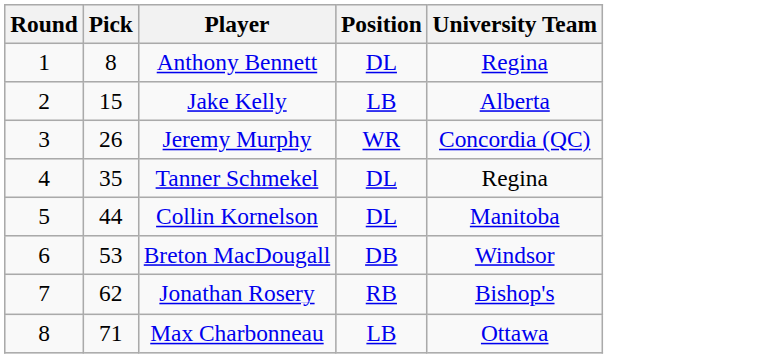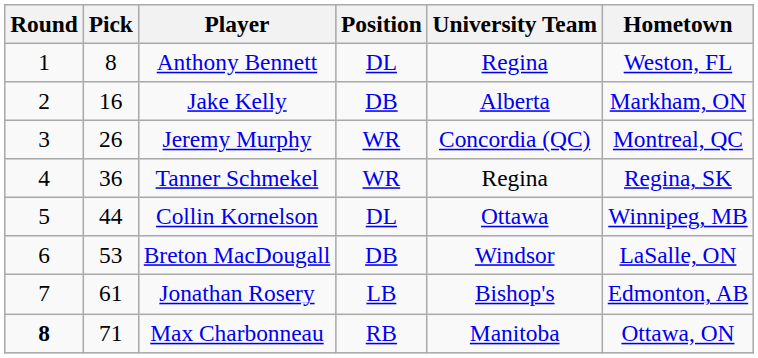+ column: (678, 23)
(111, 101) 15 -> (111, 101) 16
(381, 101) LB -> (381, 101) DB
(111, 178) 35 -> (111, 178) 36
(381, 178) DL -> (381, 178) WR
(515, 216) Manitoba -> (515, 216) Ottawa
(111, 294) 62 -> (111, 294) 61
(381, 294) RB -> (381, 294) LB
(44, 332) normal -> (44, 332) bold
(381, 332) LB -> (381, 332) RB
(515, 332) Ottawa -> (515, 332) Manitoba
